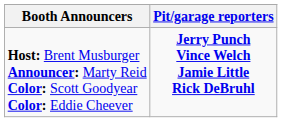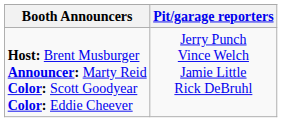(213, 64) bold -> (213, 64) normal
